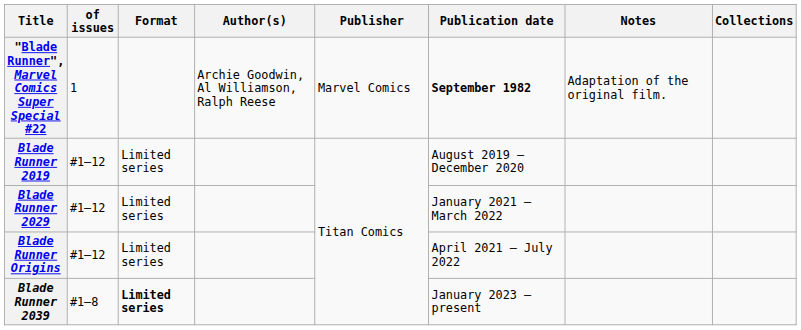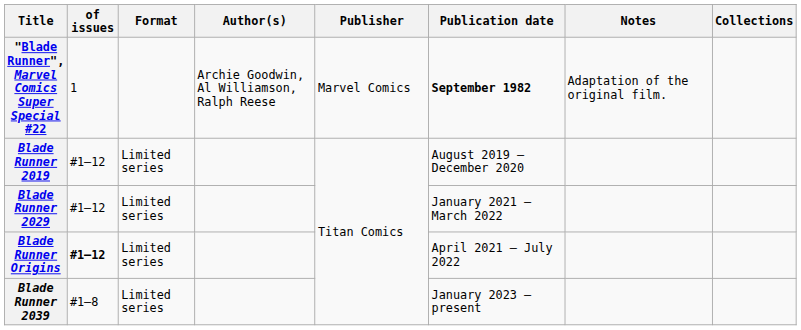(88, 255) normal -> (88, 255) bold
(146, 302) bold -> (146, 302) normal
